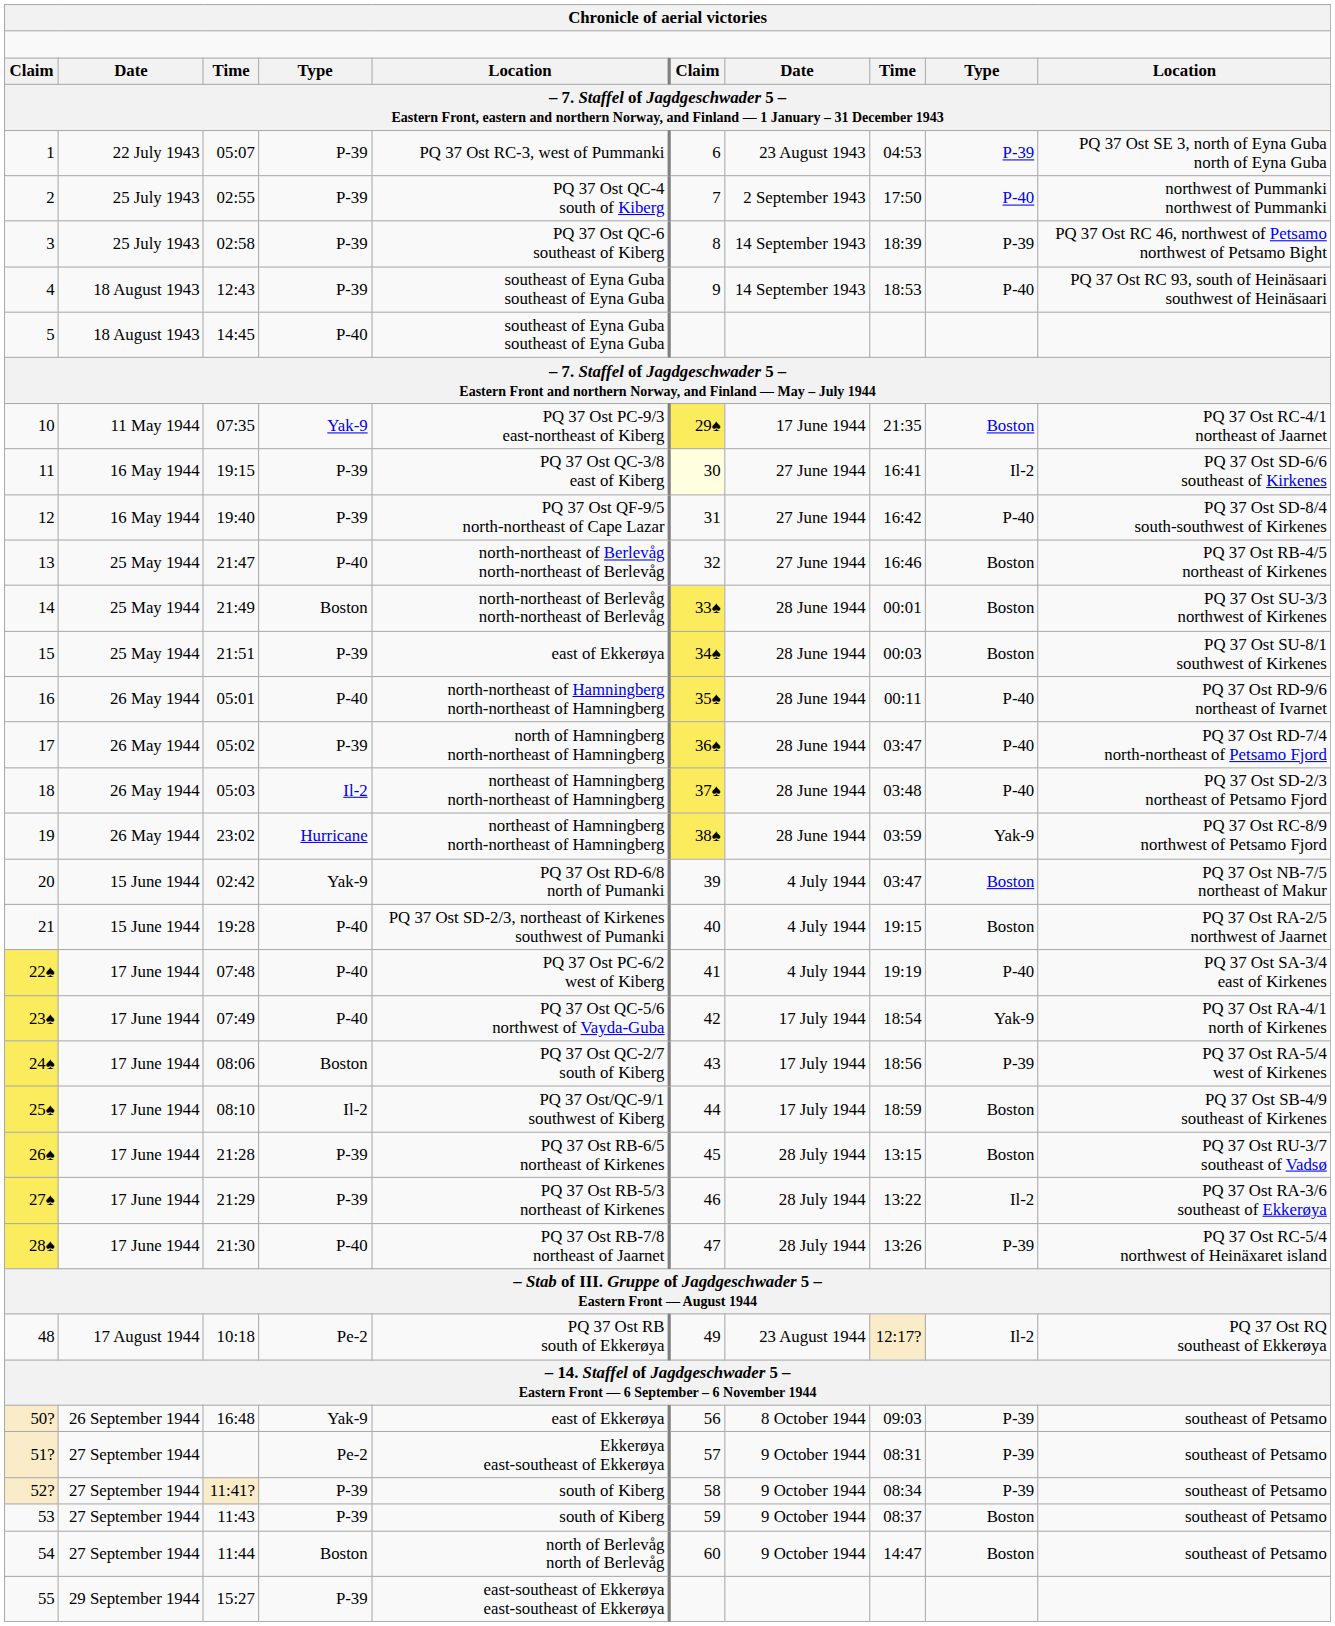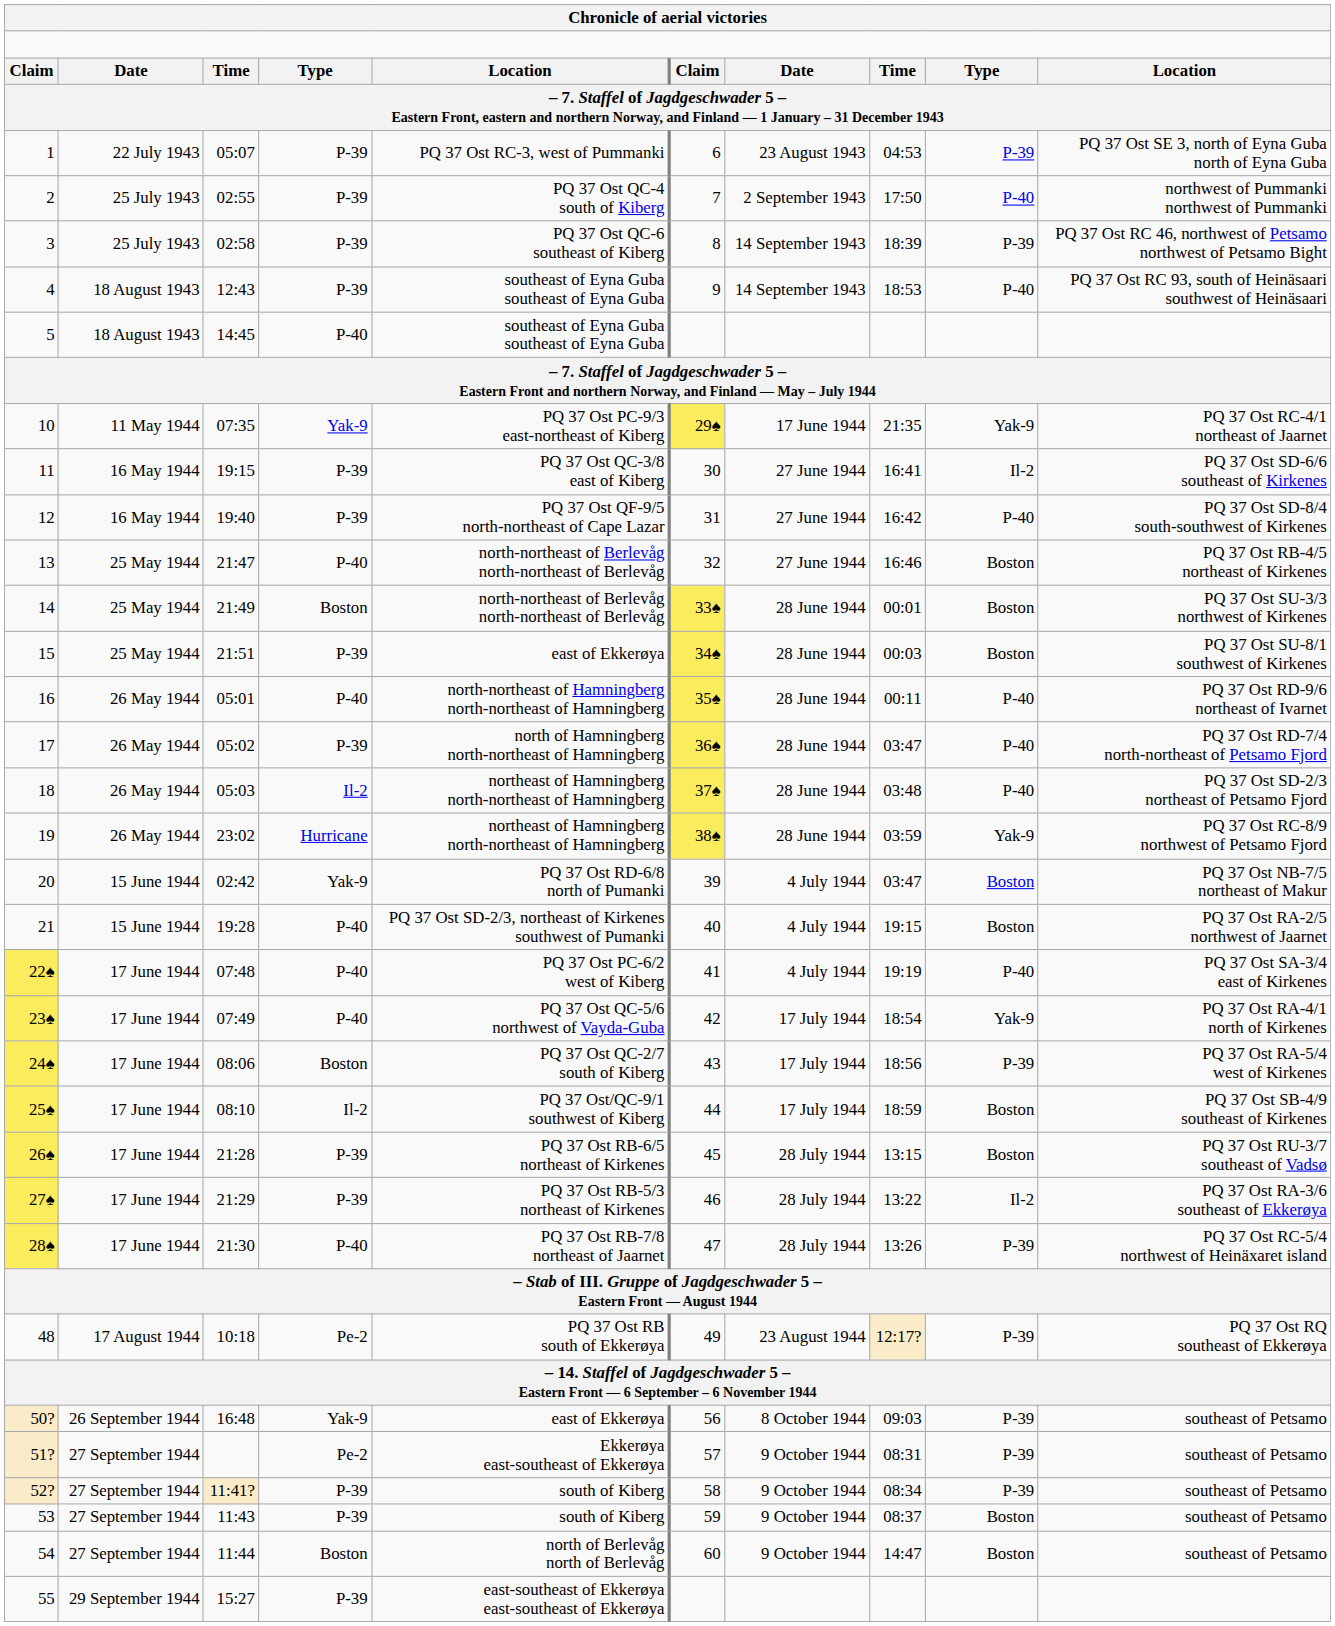(1010, 426) Boston -> (1014, 426) Yak-9
(712, 471) lightyellow background -> (712, 471) no background
(1022, 1336) Il-2 -> (1018, 1336) P-39
